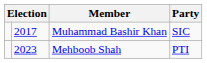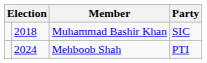(25, 31) 2017 -> (25, 31) 2018
(25, 49) 2023 -> (25, 49) 2024
